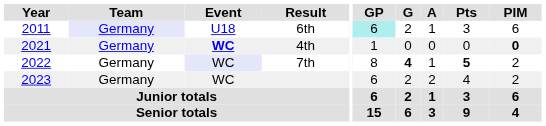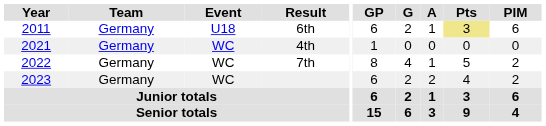(126, 29) lavender background -> (126, 29) no background
(374, 29) paleturquoise background -> (374, 29) no background
(466, 29) no background -> (466, 29) khaki background
(223, 46) bold -> (223, 46) normal
(516, 46) bold -> (516, 46) normal
(223, 62) lavender background -> (223, 62) no background
(408, 62) bold -> (408, 62) normal
(466, 62) bold -> (466, 62) normal
